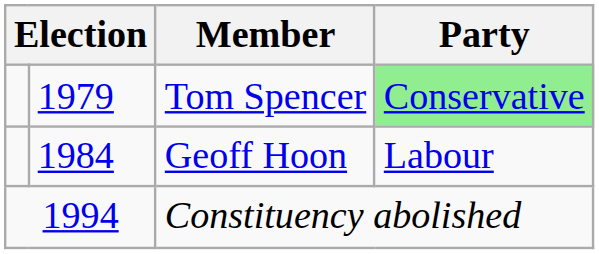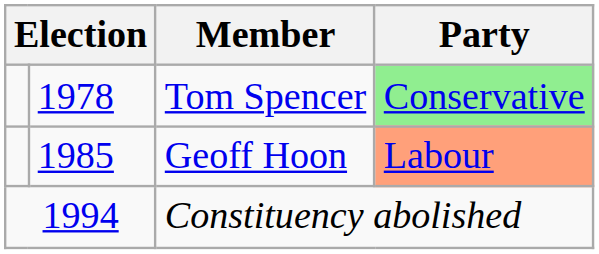(76, 95) 1979 -> (76, 95) 1978
(76, 155) 1984 -> (76, 155) 1985
(439, 155) no background -> (439, 155) lightsalmon background
